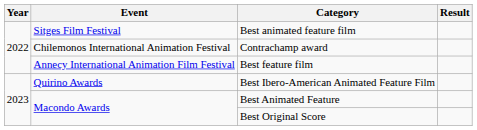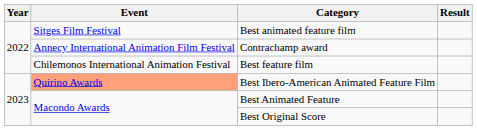(132, 47) Chilemonos International Animation Festival -> (134, 47) Annecy International Animation Film Festival
(134, 64) Annecy International Animation Film Festival -> (132, 64) Chilemonos International Animation Festival
(68, 82) no background -> (68, 82) lightsalmon background
